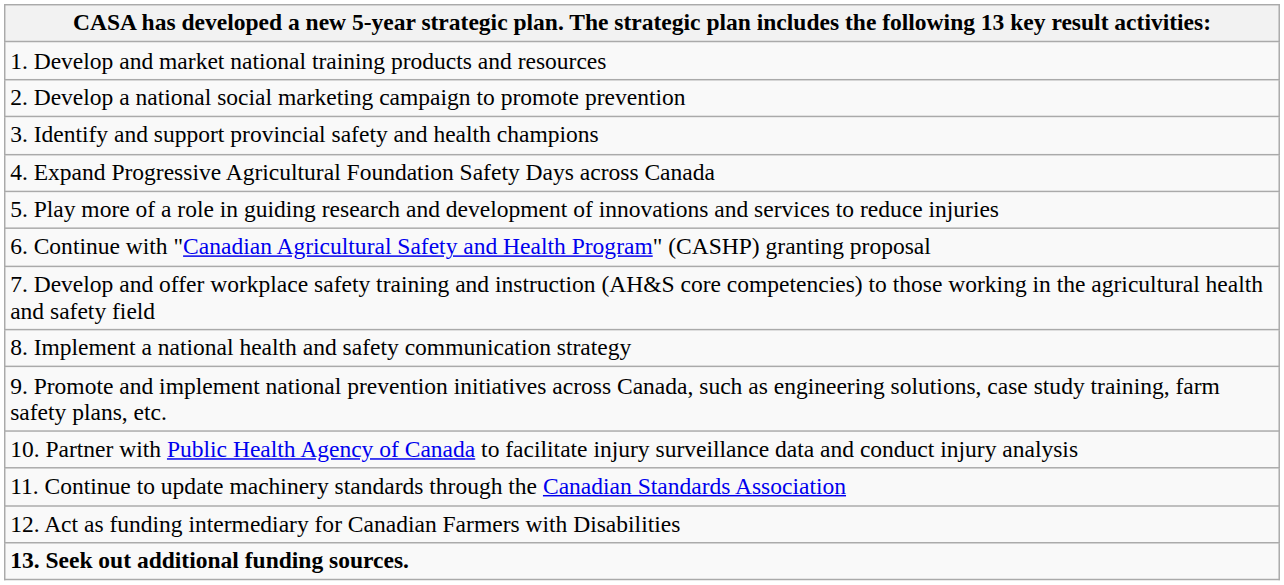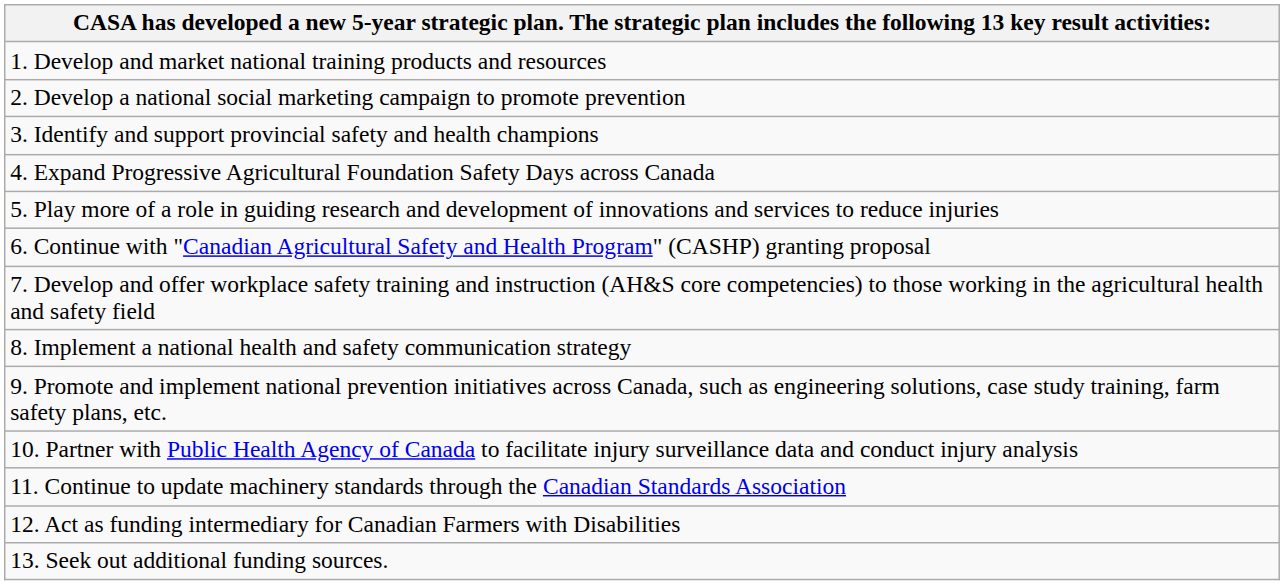(210, 560) bold -> (199, 560) normal
